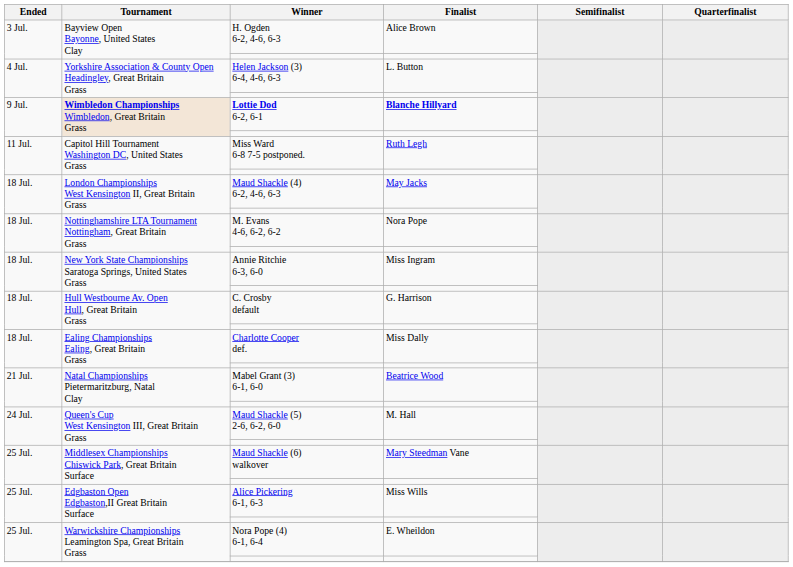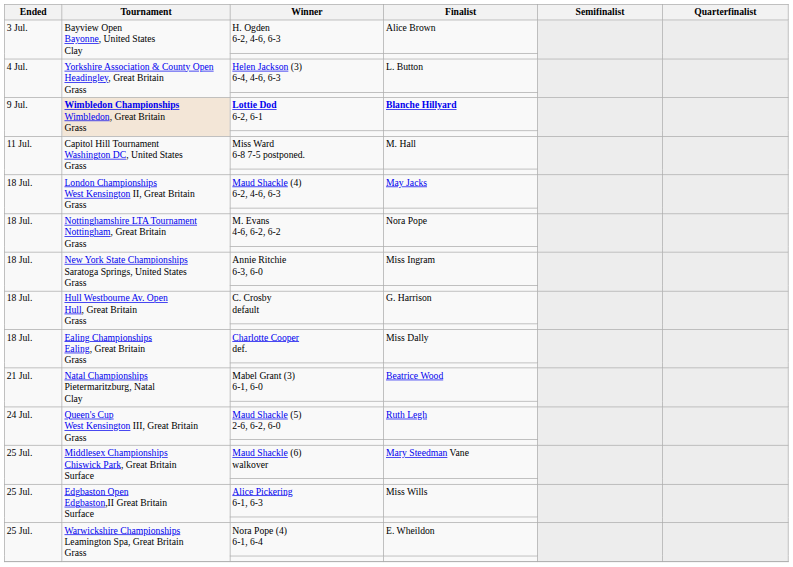(407, 143) Ruth Legh -> (401, 143) M. Hall
(401, 414) M. Hall -> (407, 414) Ruth Legh
